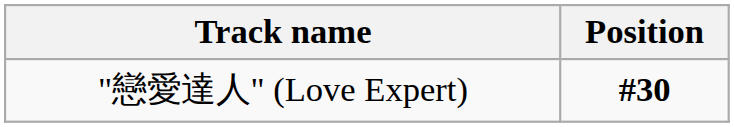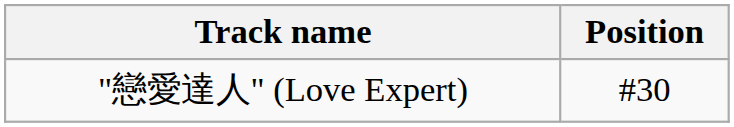(645, 89) bold -> (645, 89) normal
